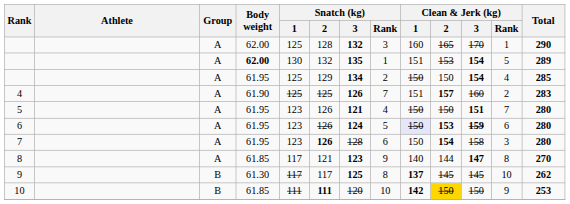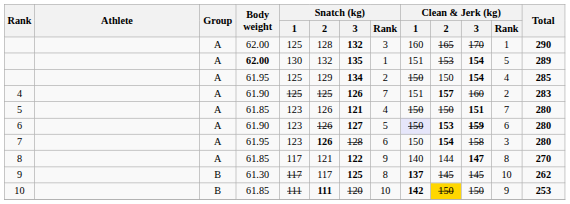(258, 110) 61.95 -> (258, 110) 61.85
(258, 126) 61.95 -> (258, 126) 61.90
(355, 126) 124 -> (355, 126) 127
(355, 158) 123 -> (355, 158) 122
